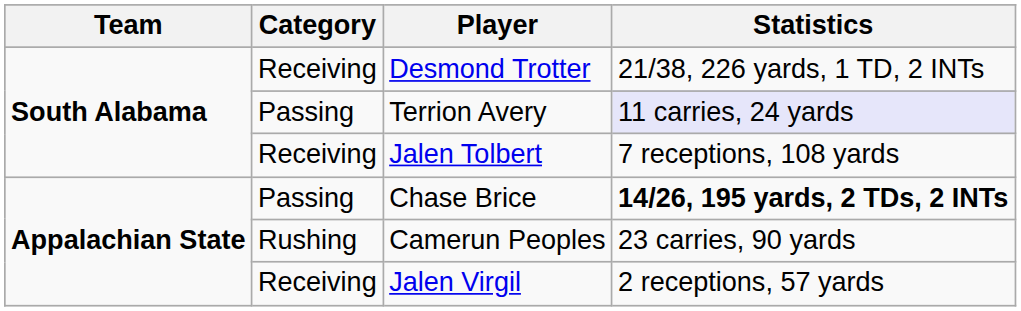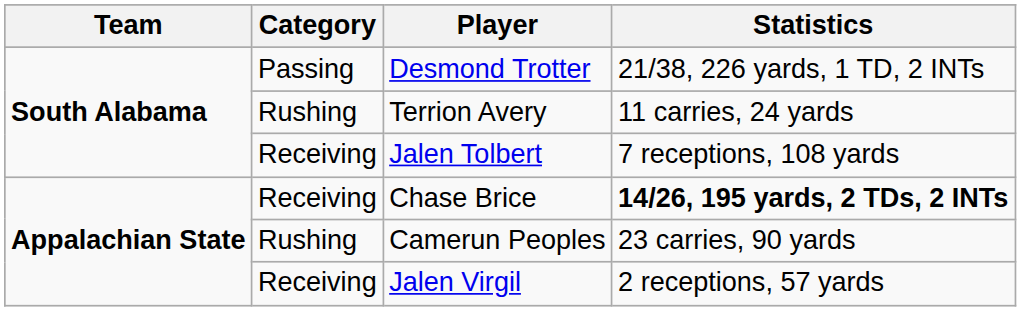(317, 68) Receiving -> (306, 68) Passing
(306, 111) Passing -> (308, 111) Rushing
(736, 111) lavender background -> (736, 111) no background
(306, 197) Passing -> (317, 197) Receiving
